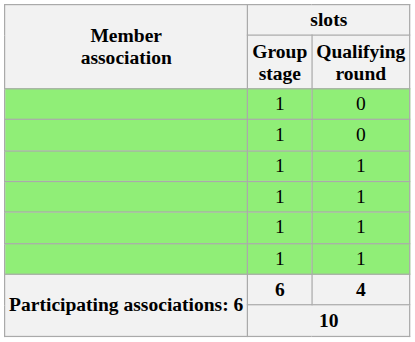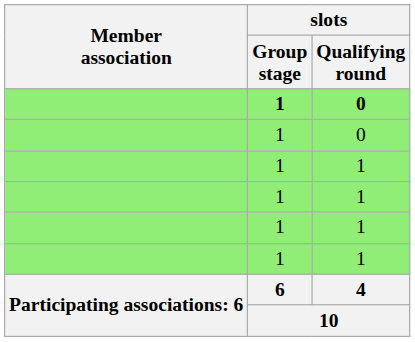(280, 103) normal -> (280, 103) bold
(361, 103) normal -> (361, 103) bold
